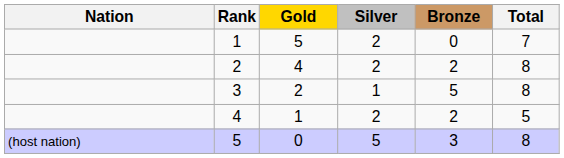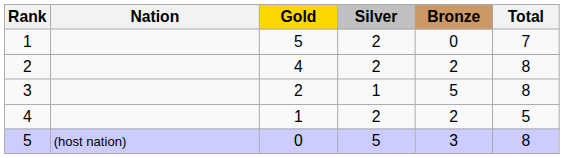columns swapped: (237, 16) <-> (109, 16)
